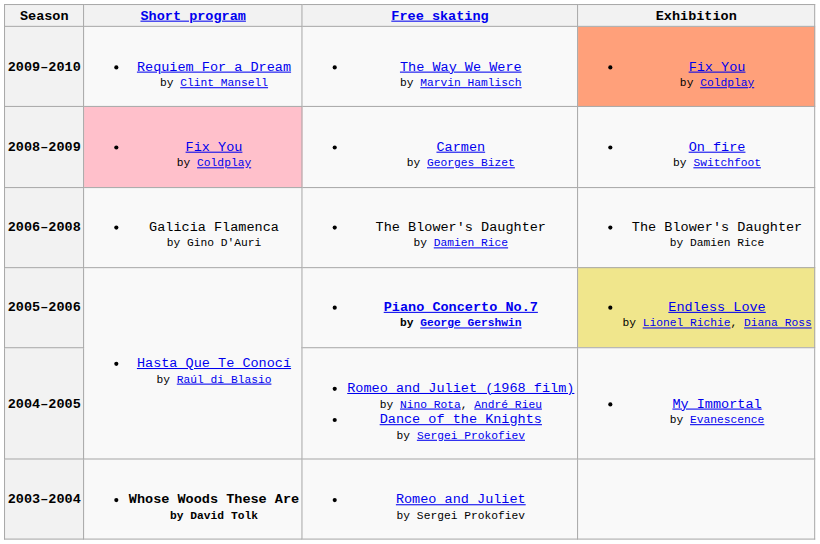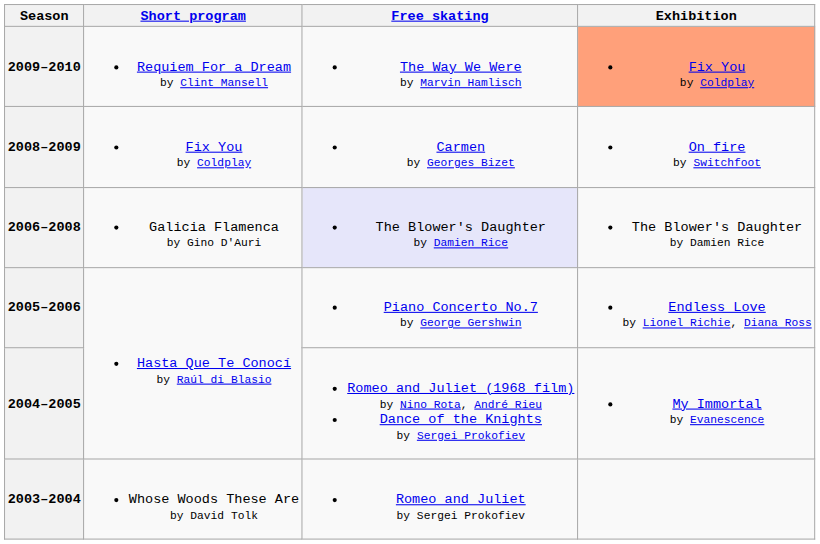(193, 155) pink background -> (193, 155) no background
(440, 235) no background -> (440, 235) lavender background
(440, 315) bold -> (440, 315) normal
(696, 315) khaki background -> (696, 315) no background
(193, 507) bold -> (193, 507) normal
